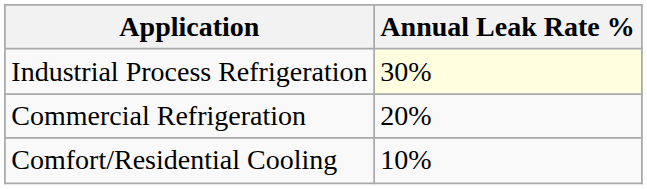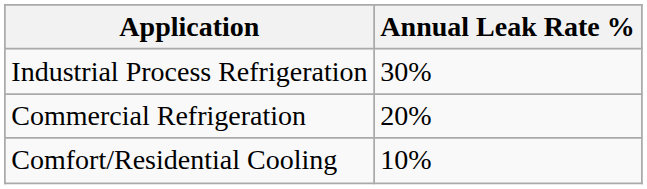(406, 71) lightyellow background -> (406, 71) no background
